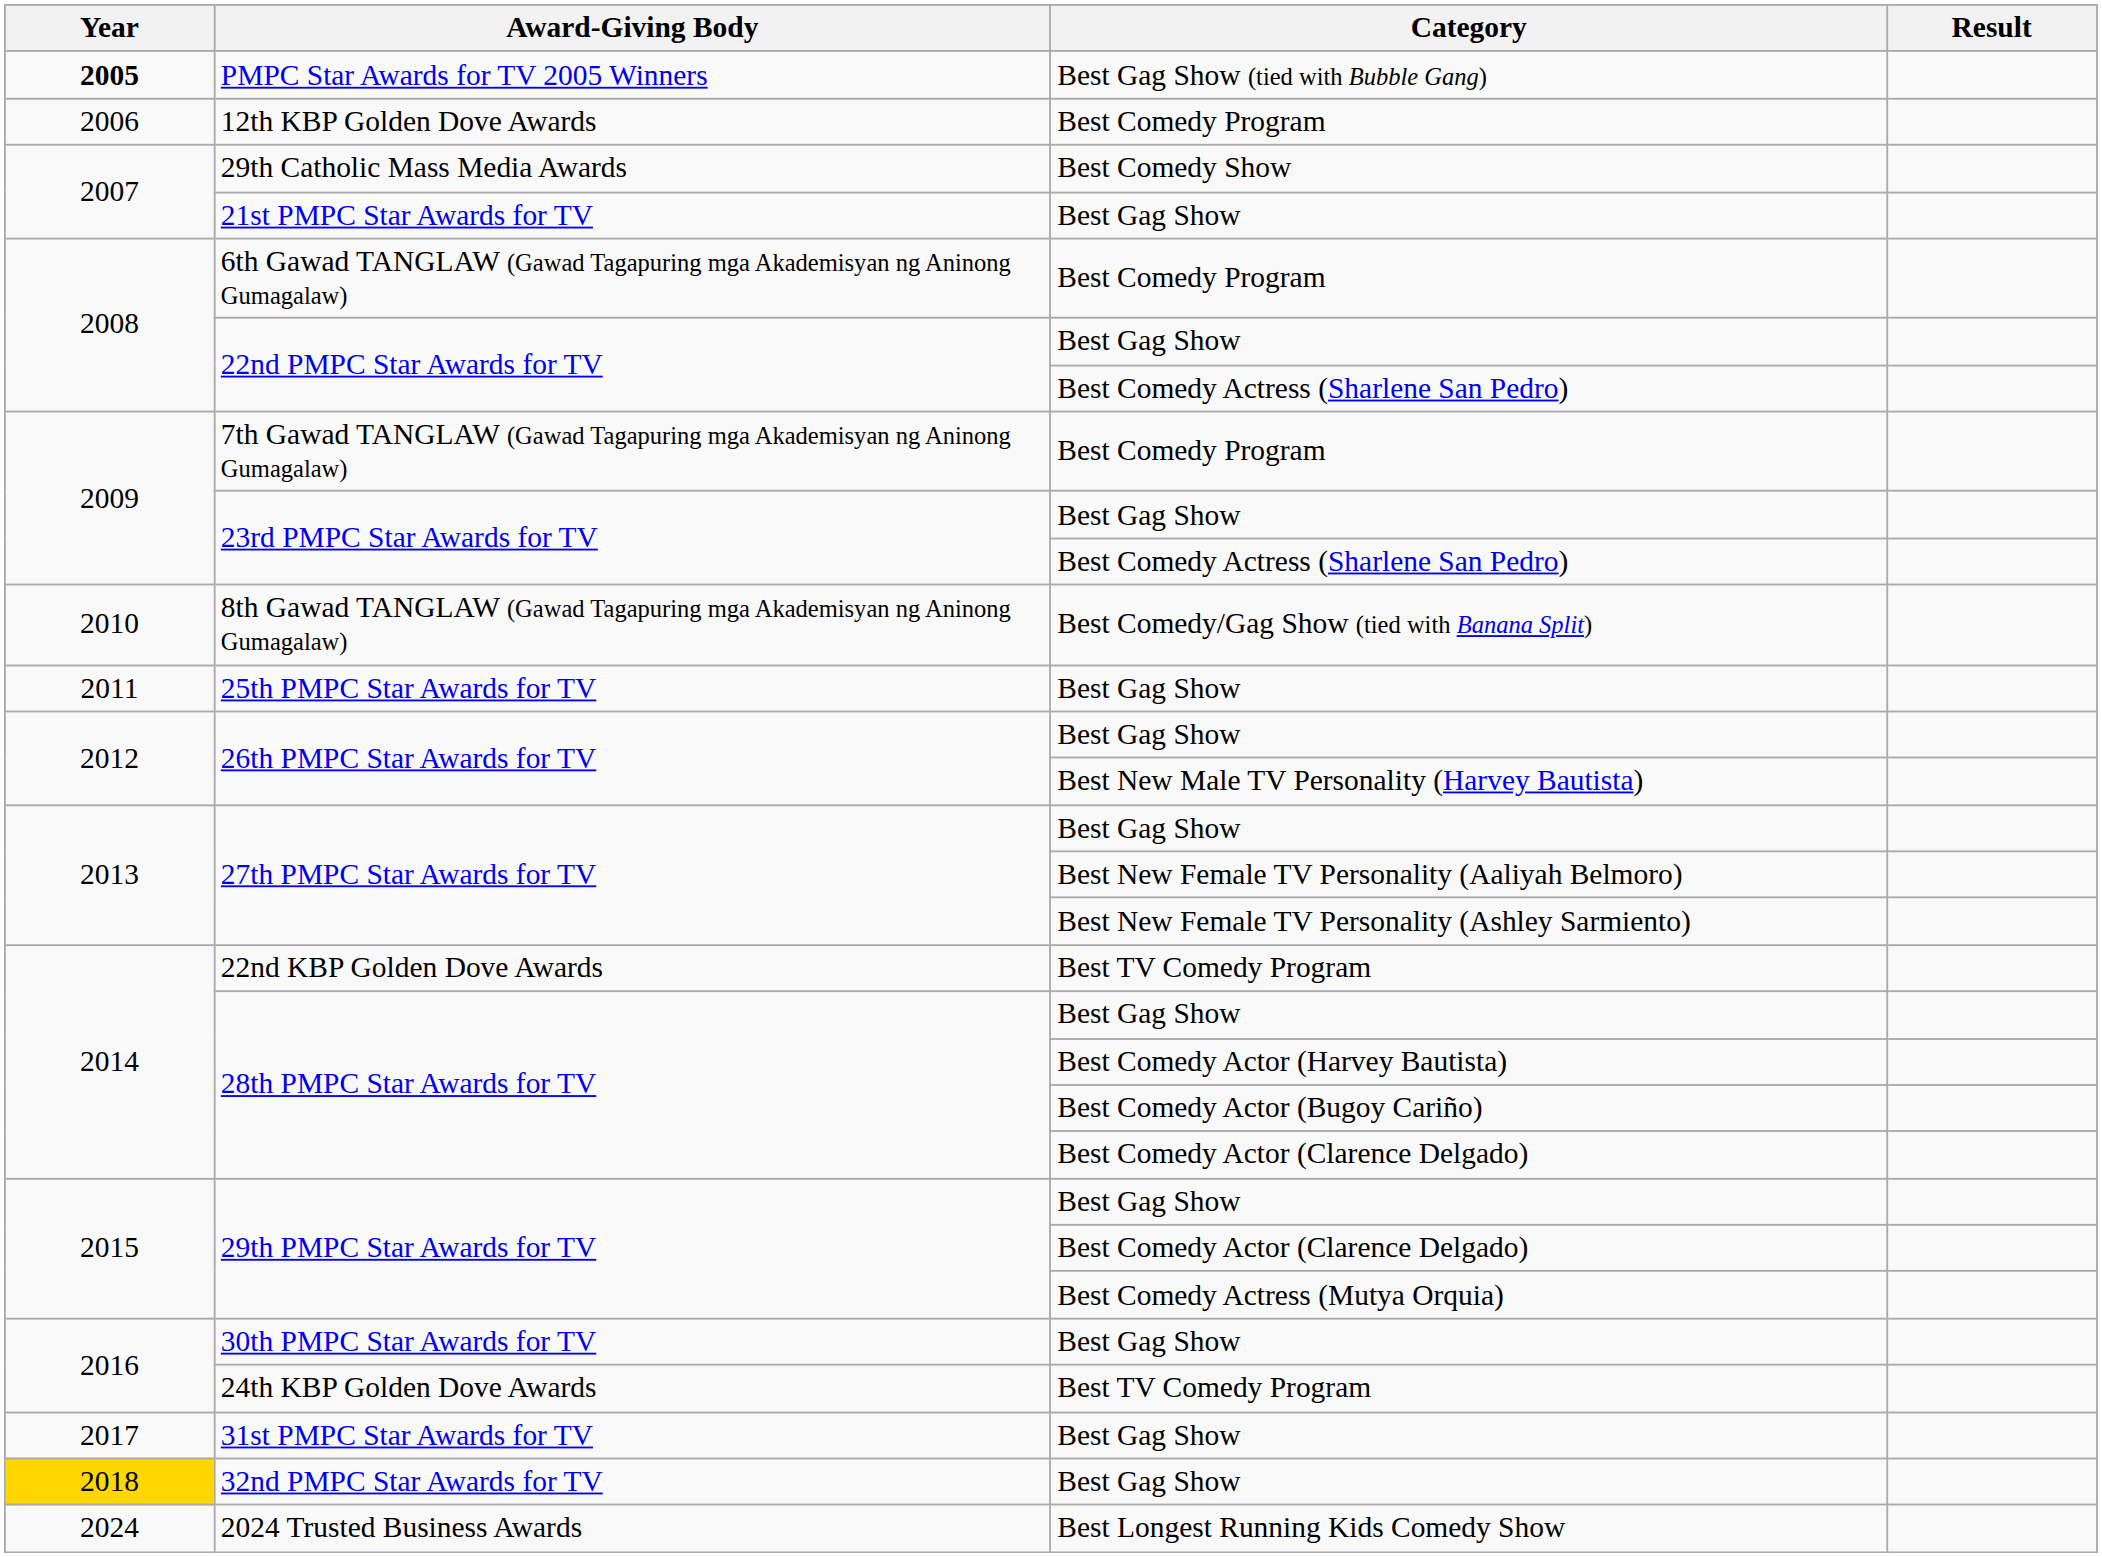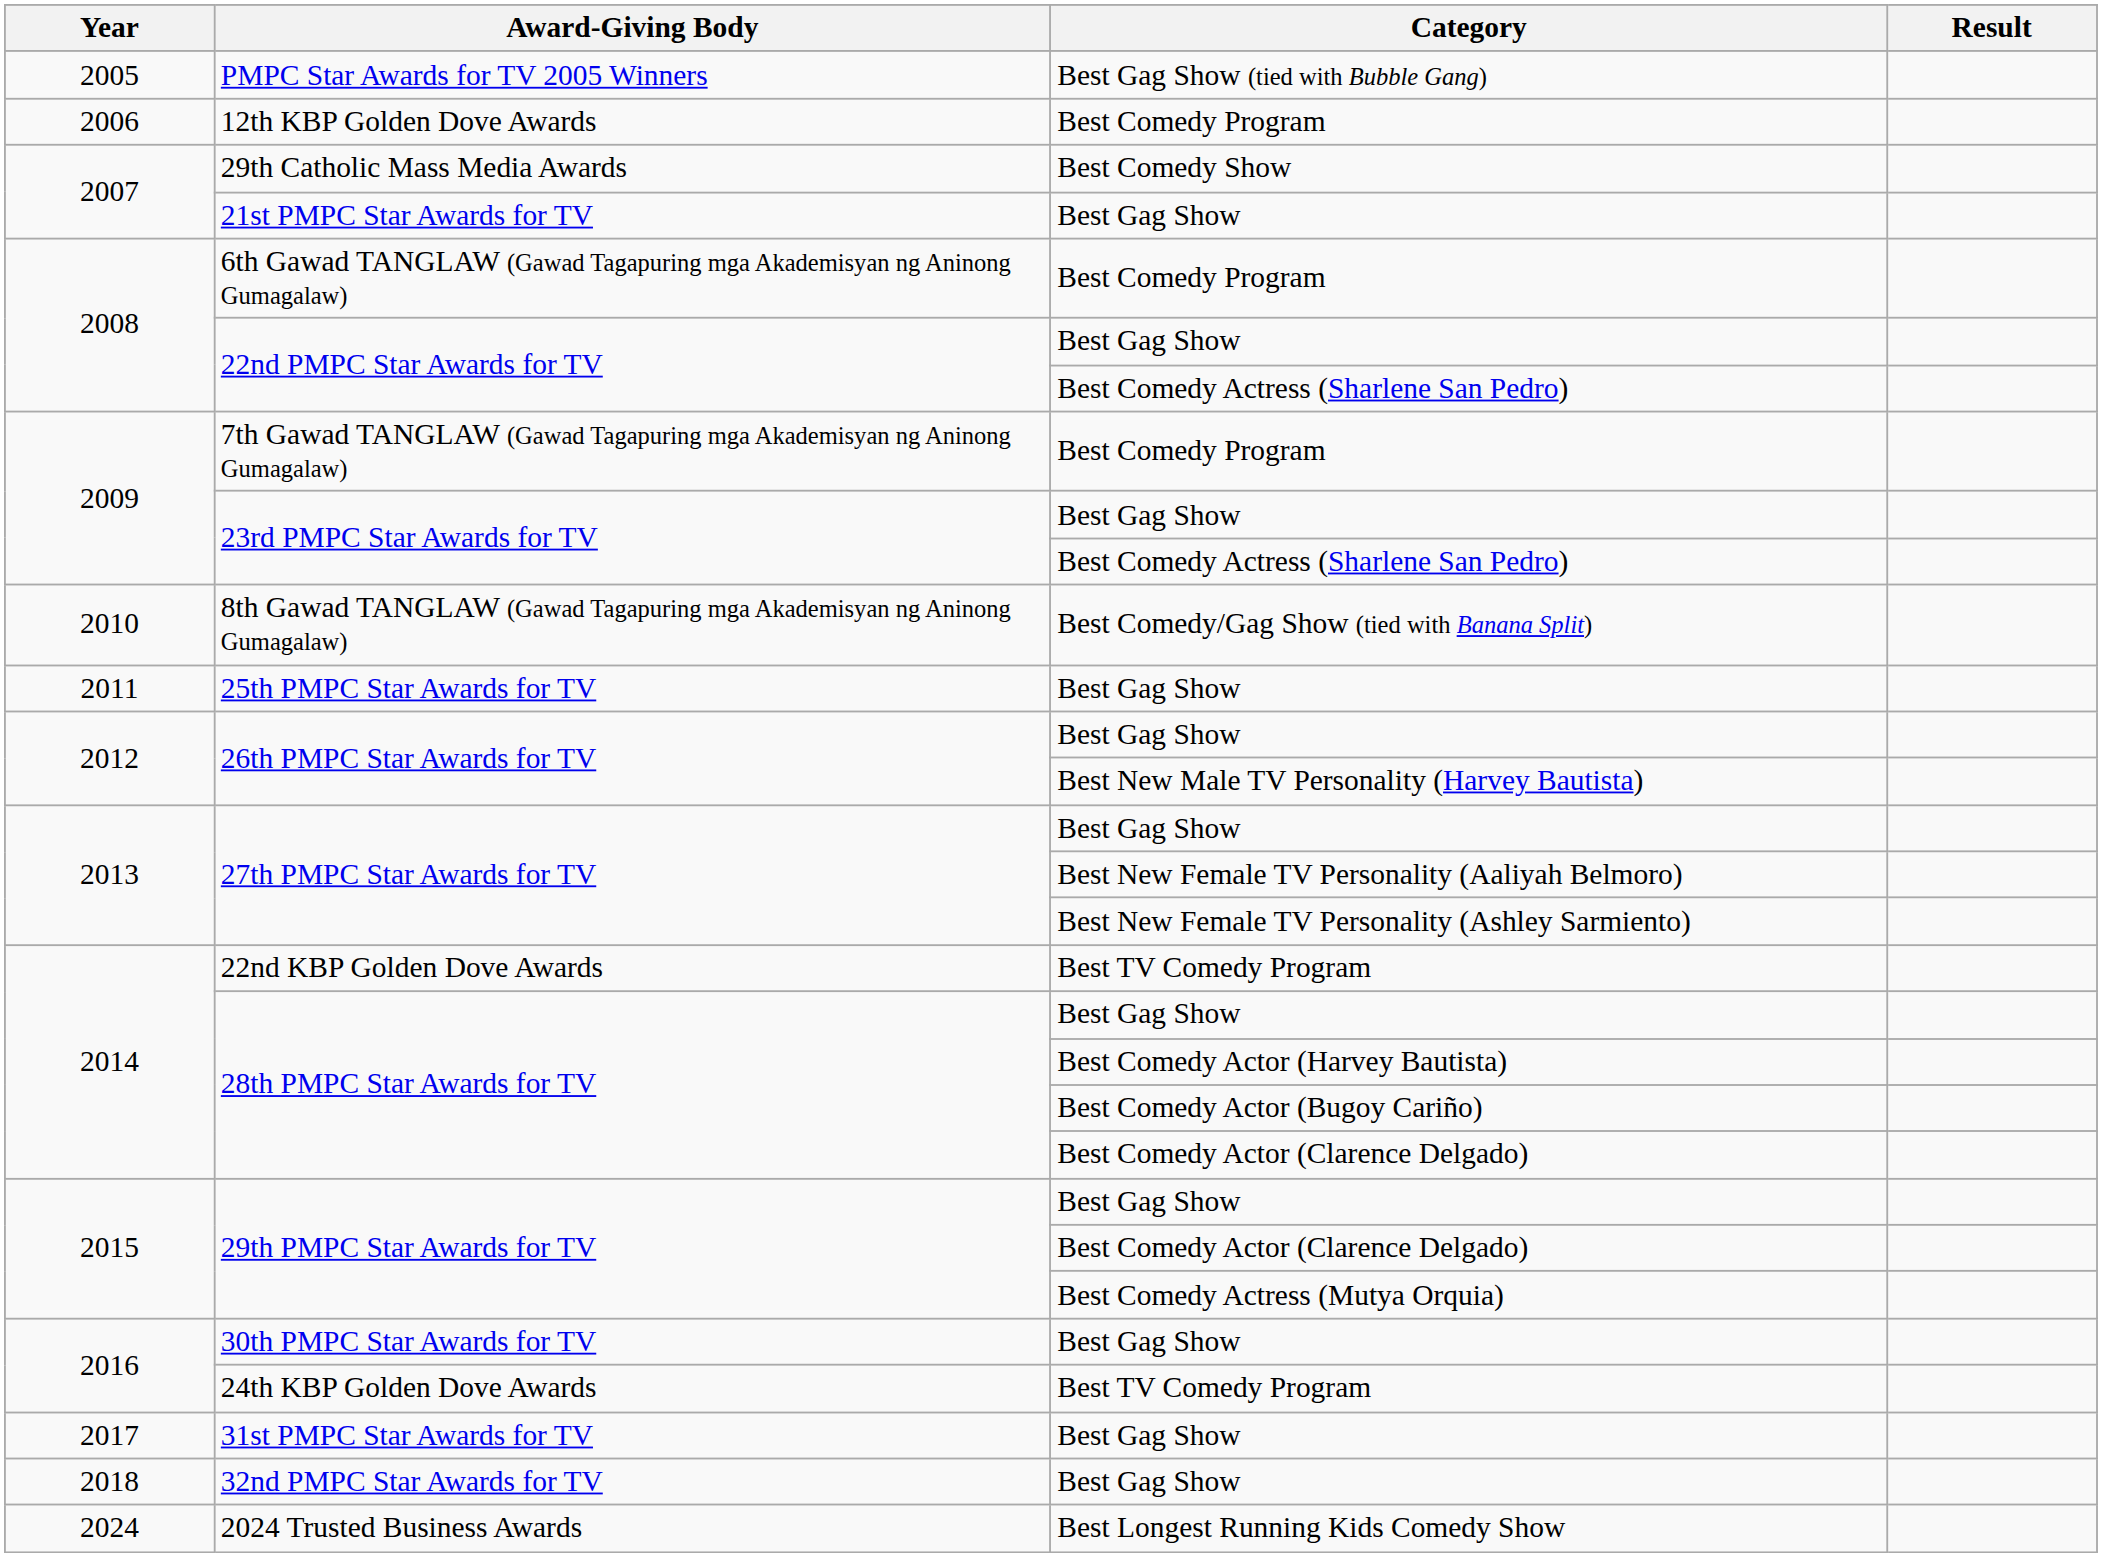(109, 74) bold -> (109, 74) normal
(109, 1481) gold background -> (109, 1481) no background
